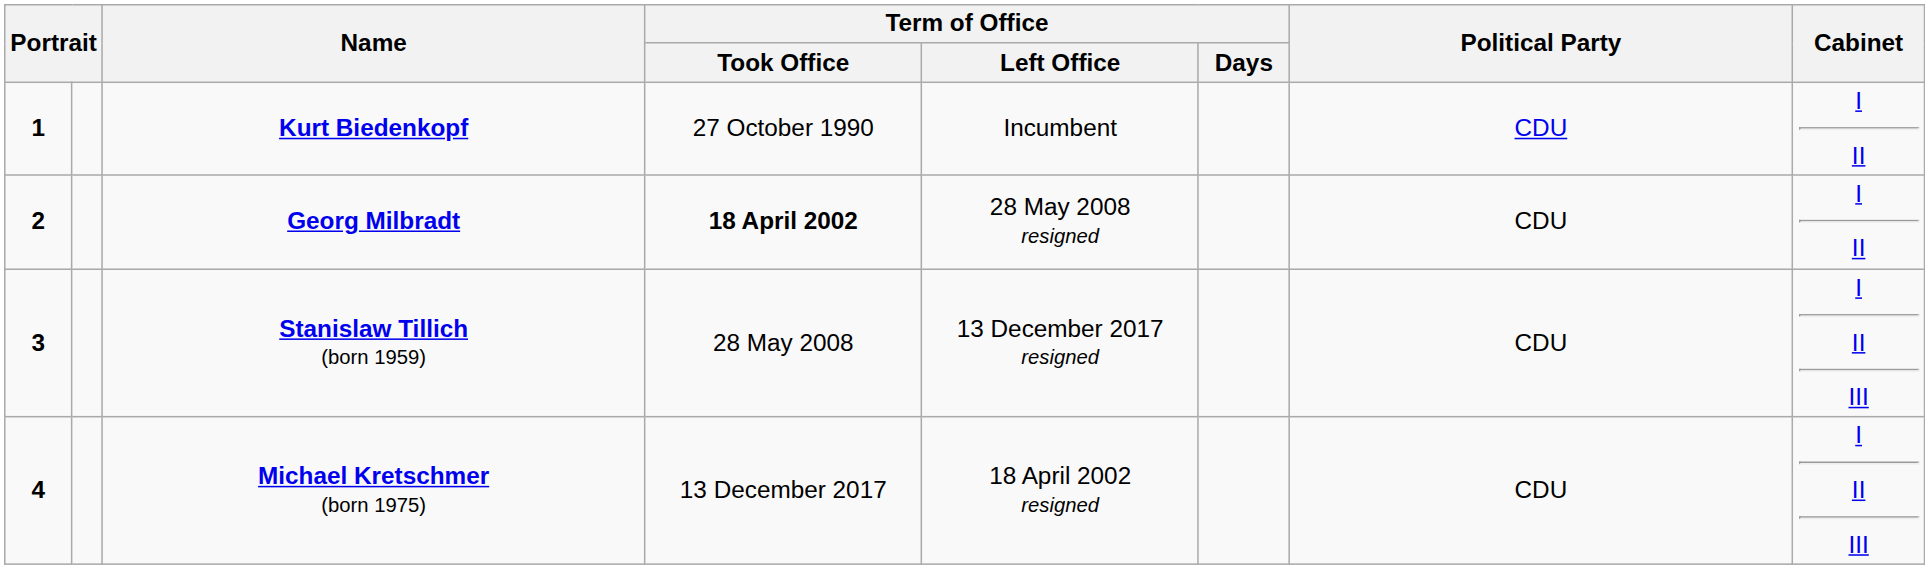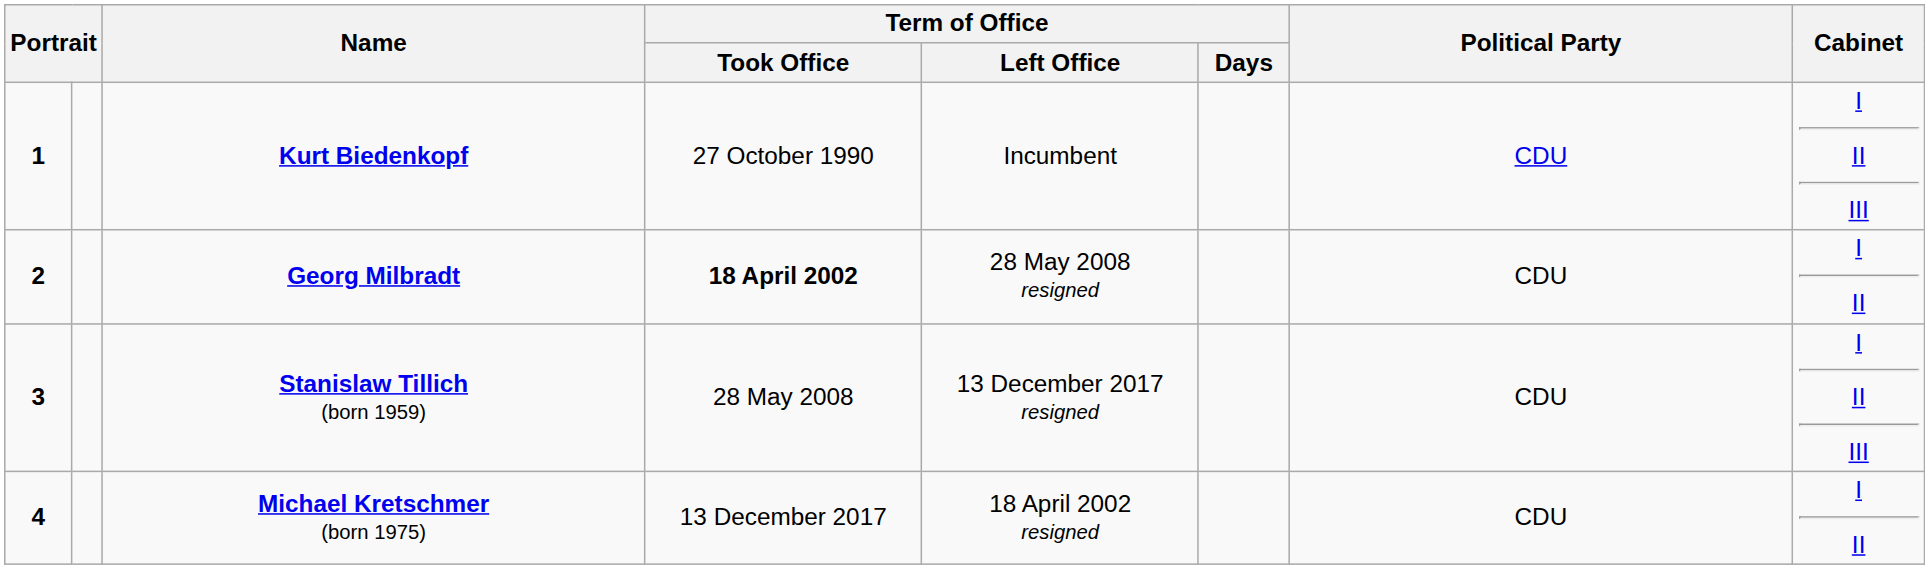(1859, 128) I II -> (1859, 155) I II III
(1859, 490) I II III -> (1859, 517) I II
